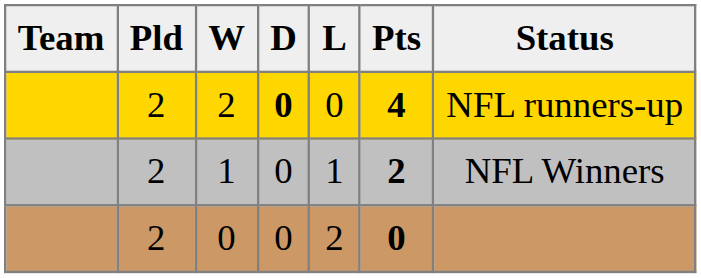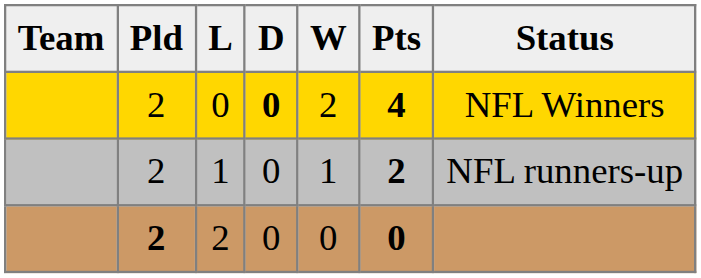columns swapped: (227, 37) <-> (334, 37)
(565, 104) NFL runners-up -> (565, 104) NFL Winners
(565, 171) NFL Winners -> (565, 171) NFL runners-up
(156, 237) normal -> (156, 237) bold
